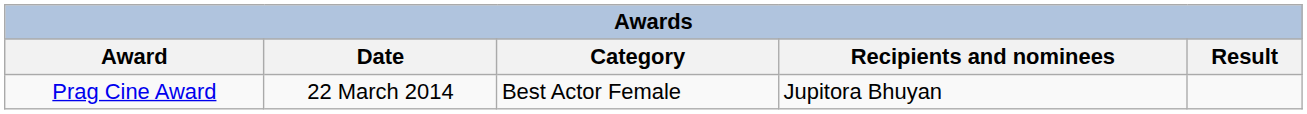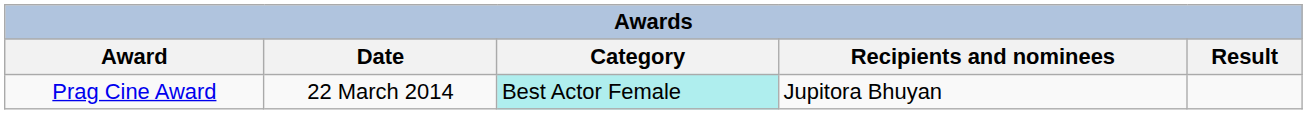(591, 91) no background -> (591, 91) paleturquoise background
